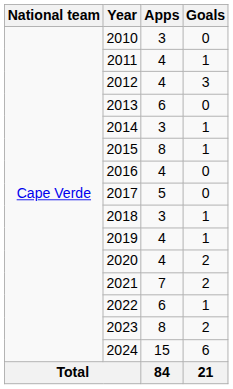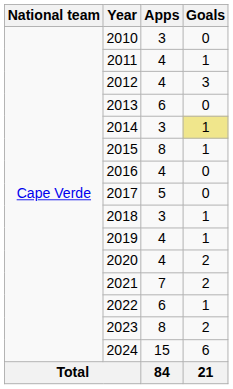(206, 127) no background -> (206, 127) khaki background
